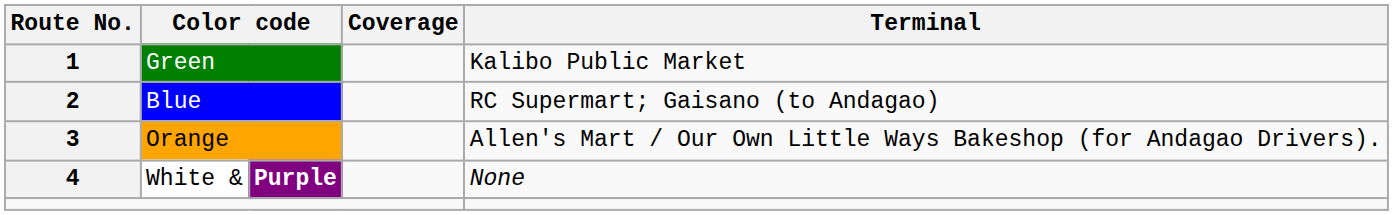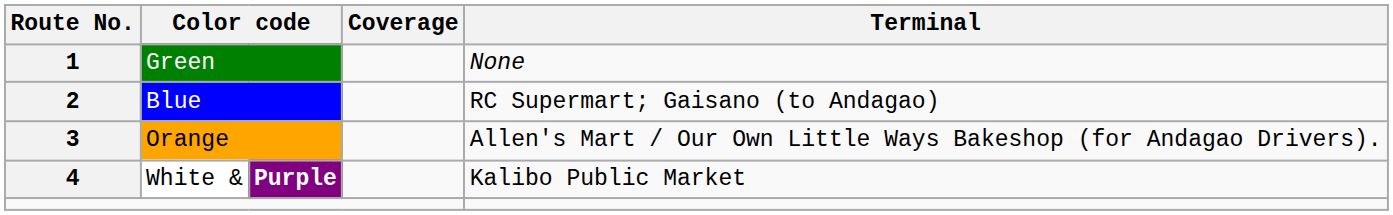(608, 63) Kalibo Public Market -> (497, 63) None
(497, 179) None -> (608, 179) Kalibo Public Market
